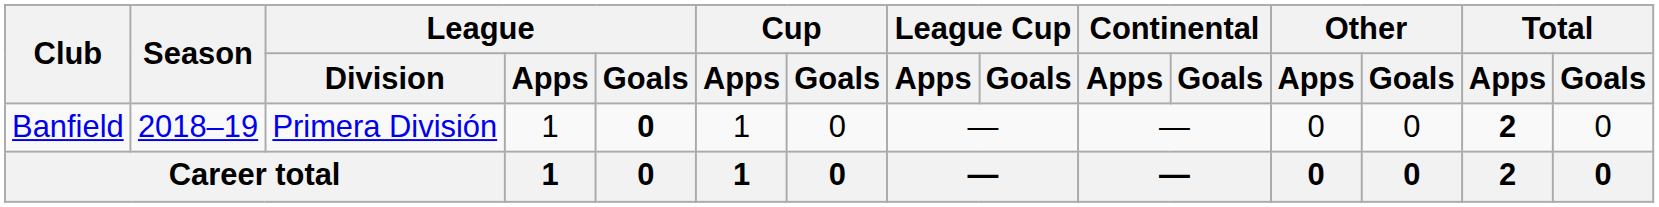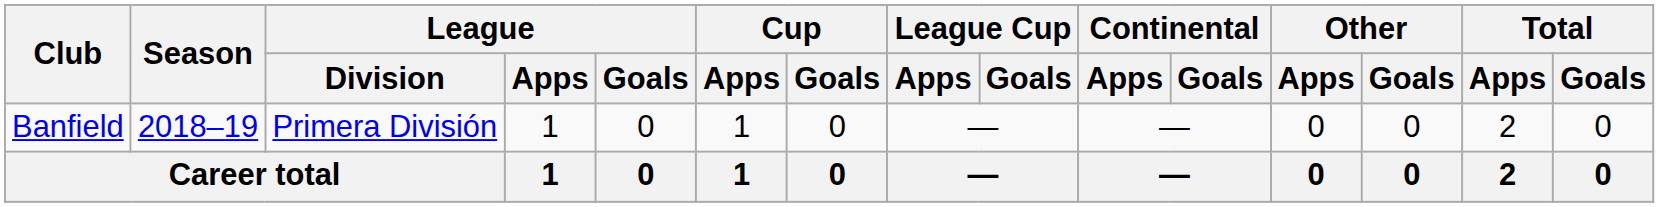(646, 126) bold -> (646, 126) normal
(1507, 126) bold -> (1507, 126) normal
